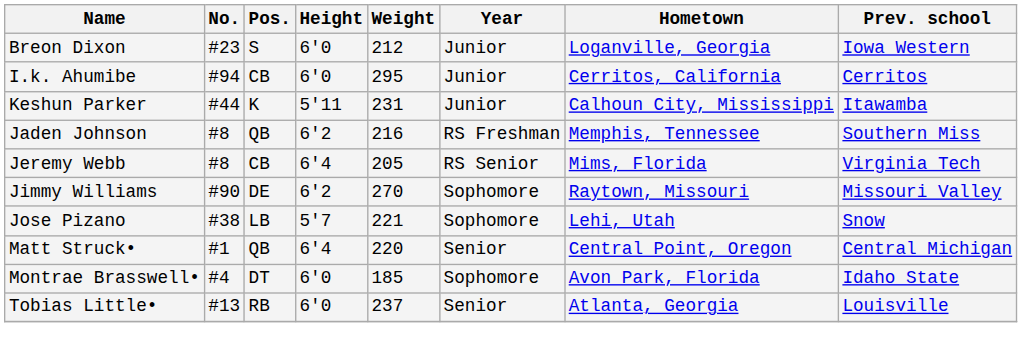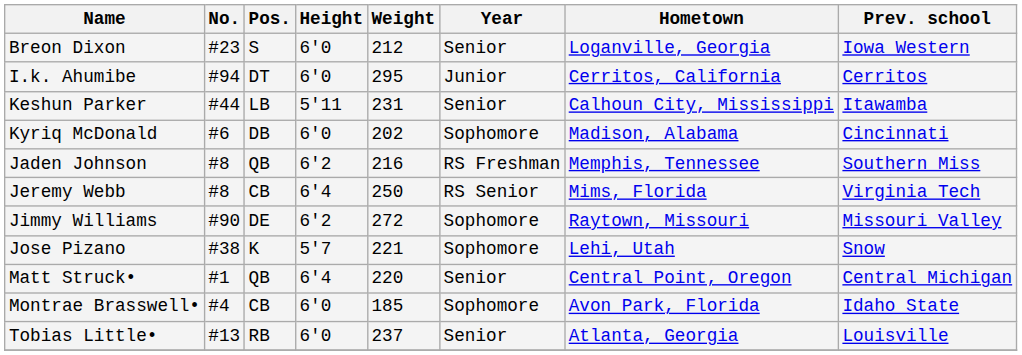(475, 48) Junior -> (475, 48) Senior
(259, 77) CB -> (259, 77) DT
(254, 106) K -> (259, 106) LB
(475, 106) Junior -> (475, 106) Senior
+ row: (83, 134)
(387, 163) 205 -> (387, 192) 250
(387, 192) 270 -> (387, 221) 272
(259, 221) LB -> (254, 250) K
(259, 278) DT -> (259, 307) CB
